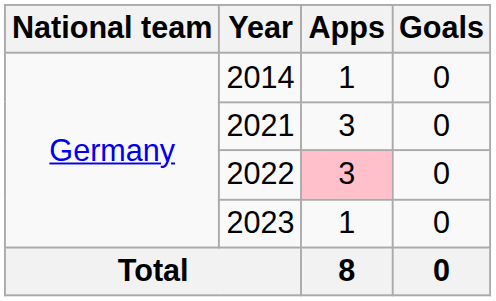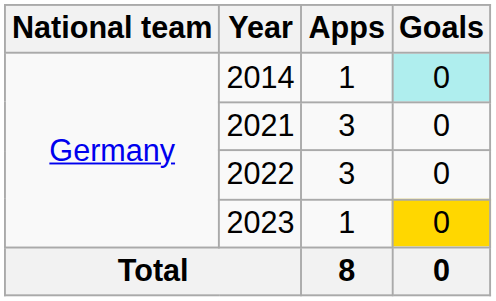(442, 77) no background -> (442, 77) paleturquoise background
(347, 174) pink background -> (347, 174) no background
(442, 222) no background -> (442, 222) gold background
